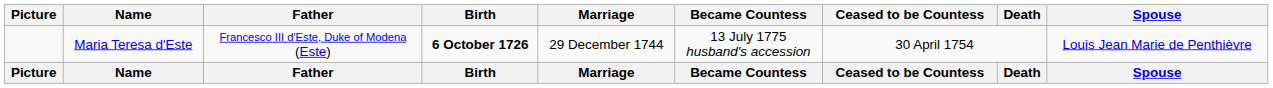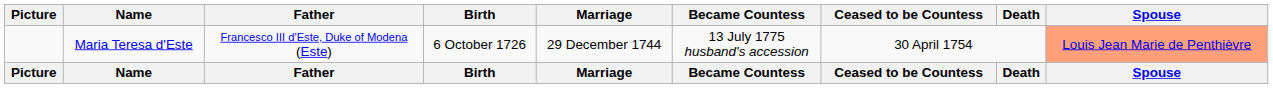(480, 44) bold -> (480, 44) normal
(1157, 44) no background -> (1157, 44) lightsalmon background
